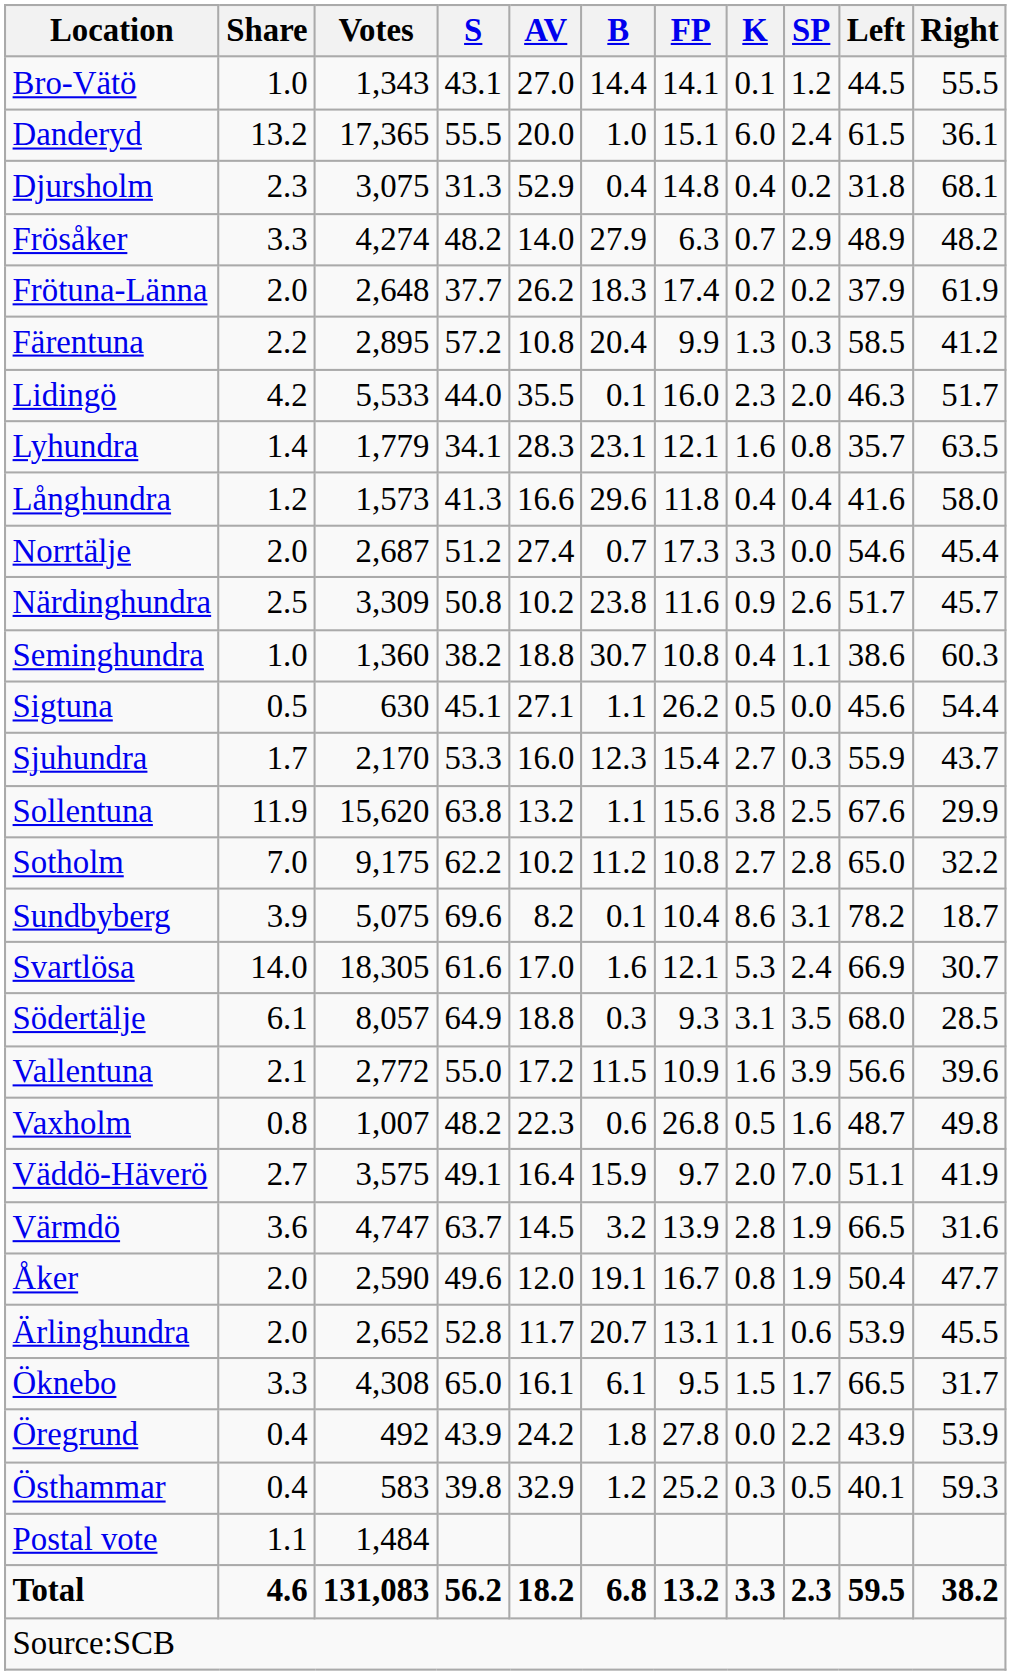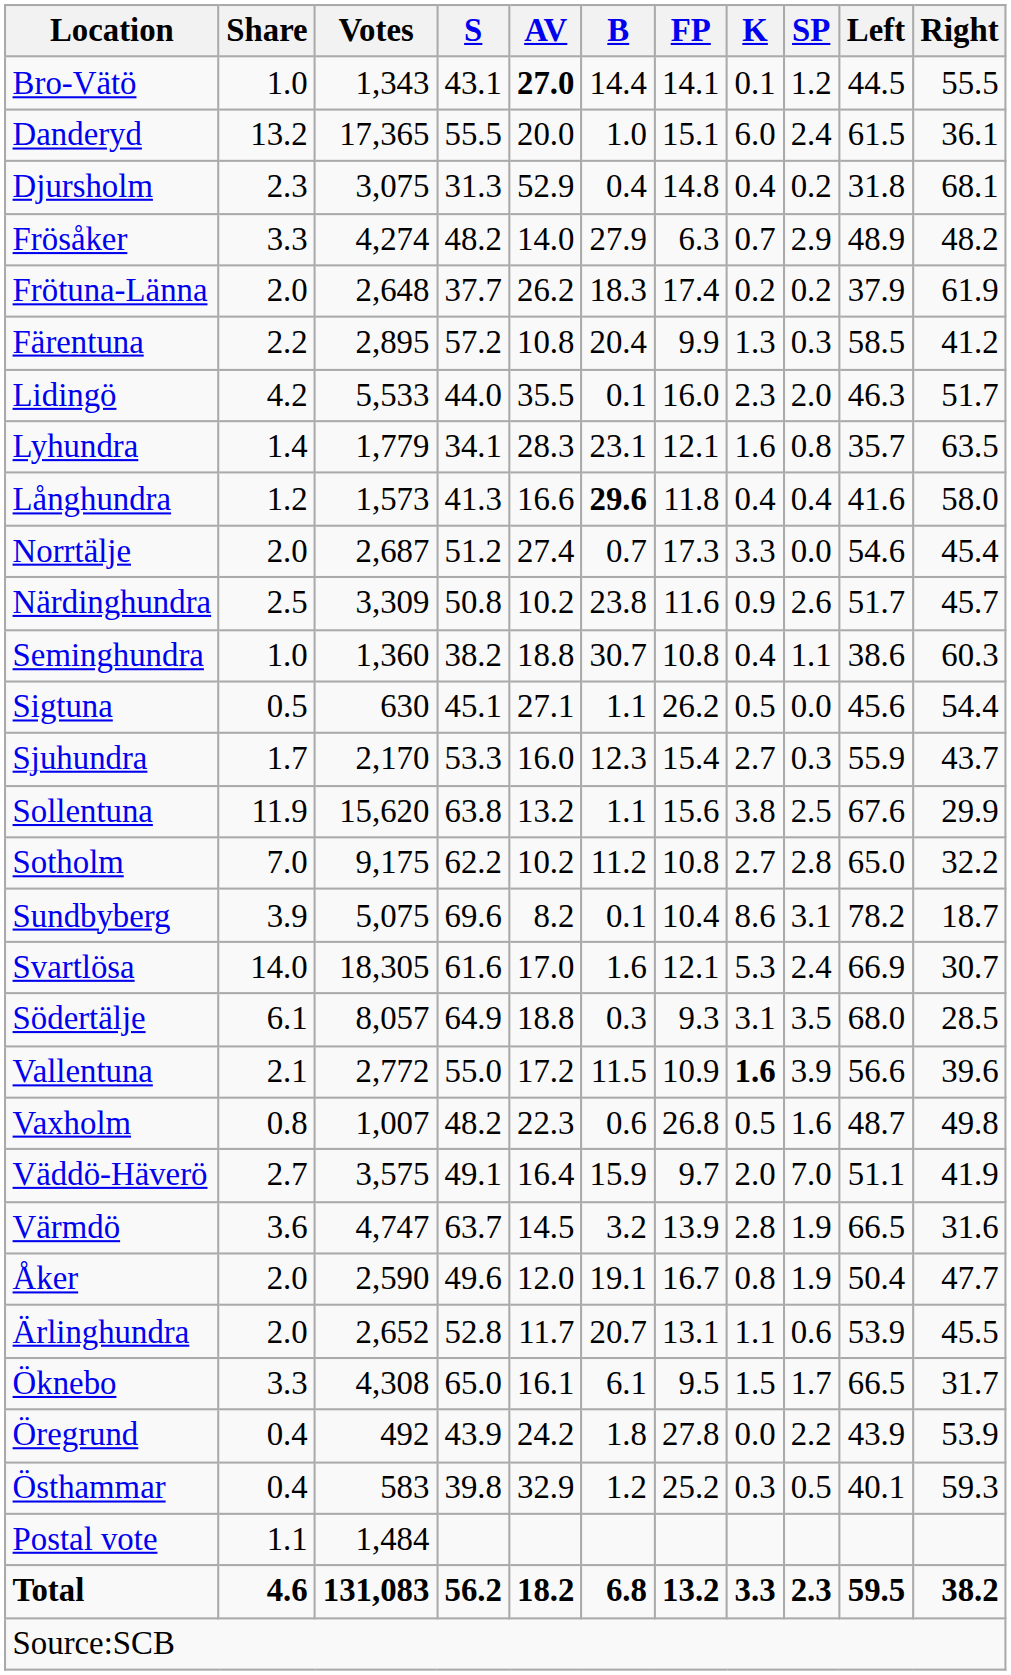(546, 82) normal -> (546, 82) bold
(618, 498) normal -> (618, 498) bold
(755, 1070) normal -> (755, 1070) bold
